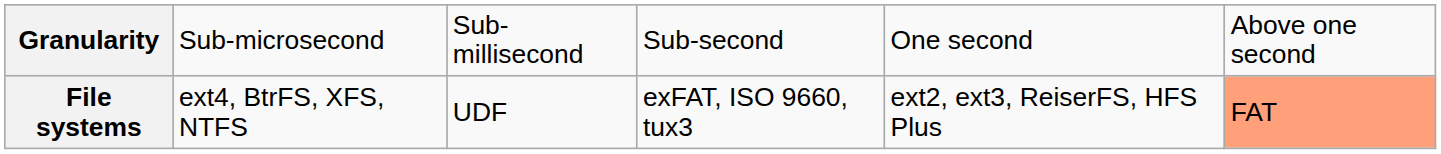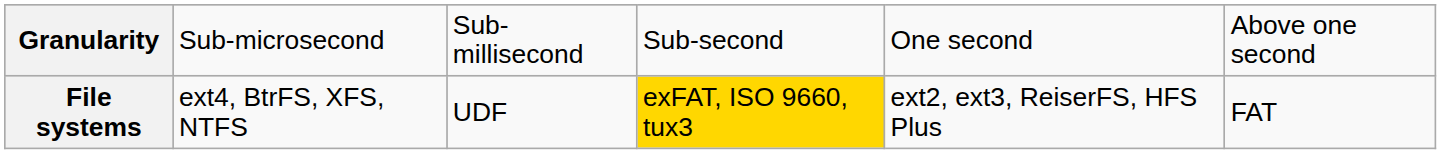(745, 111) no background -> (745, 111) gold background
(1254, 111) lightsalmon background -> (1254, 111) no background
